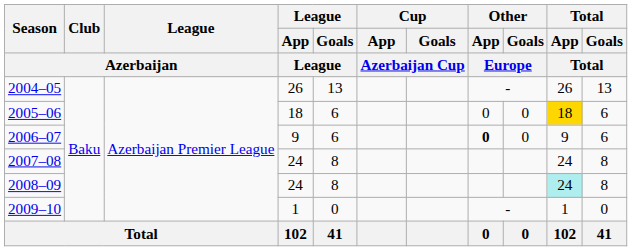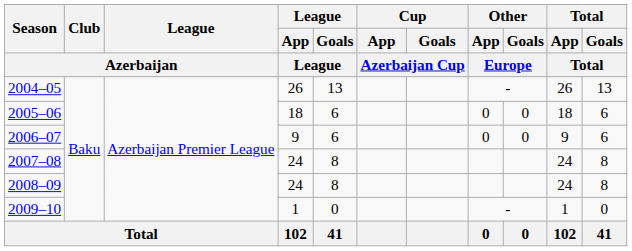(565, 112) gold background -> (565, 112) no background
(486, 137) bold -> (486, 137) normal
(565, 185) paleturquoise background -> (565, 185) no background
